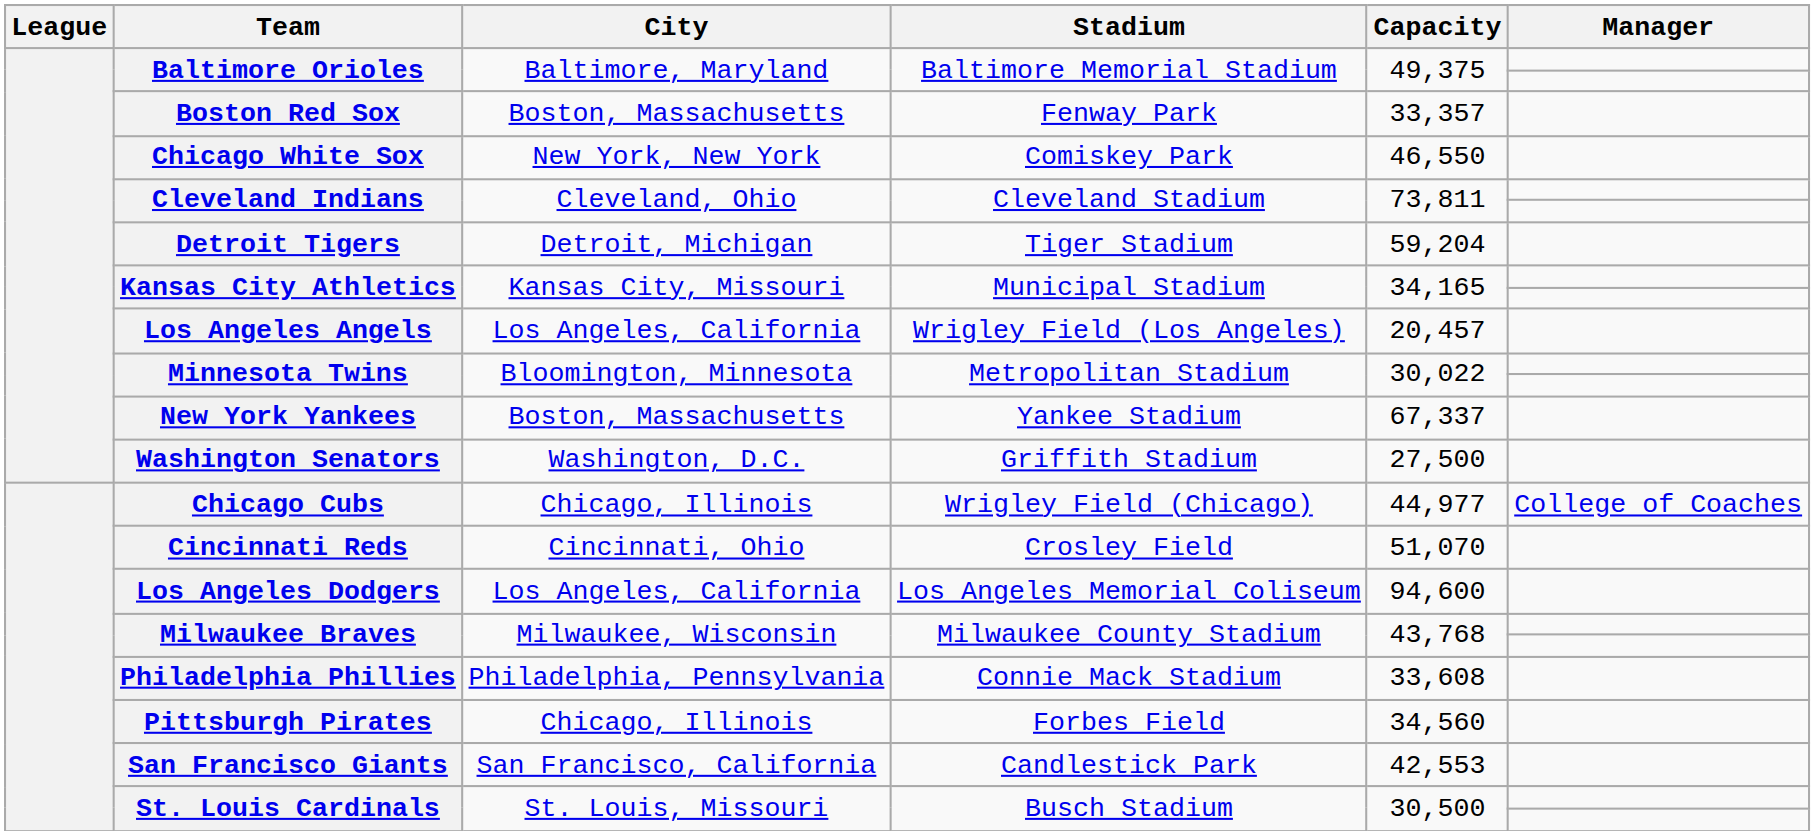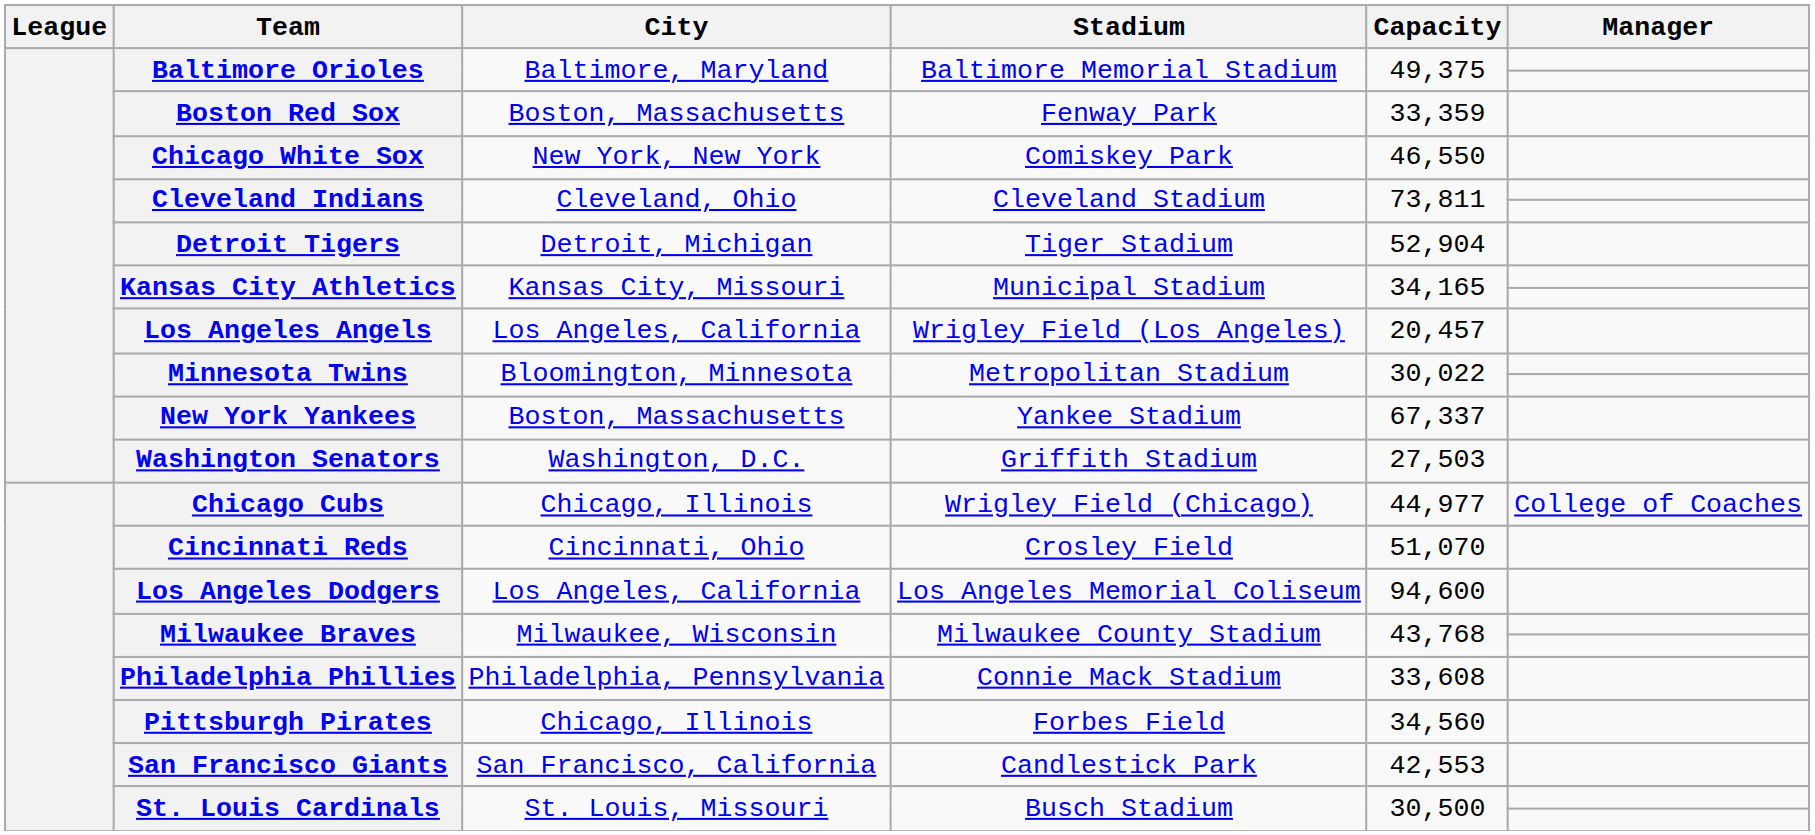(1438, 114) 33,357 -> (1438, 114) 33,359
(1438, 244) 59,204 -> (1438, 244) 52,904
(1438, 461) 27,500 -> (1438, 461) 27,503
